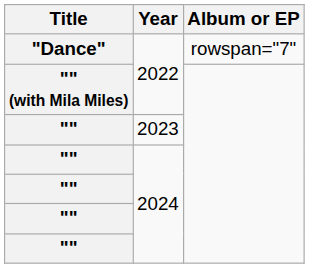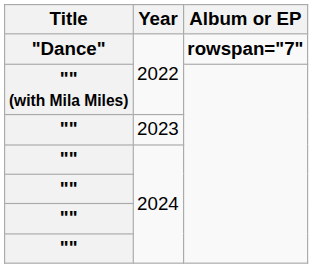(244, 49) normal -> (245, 49) bold
